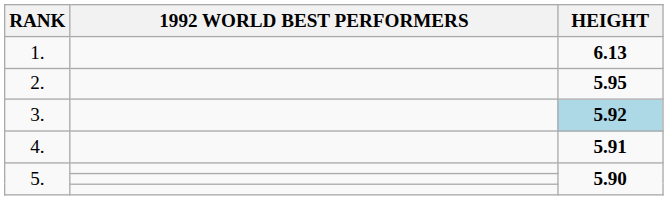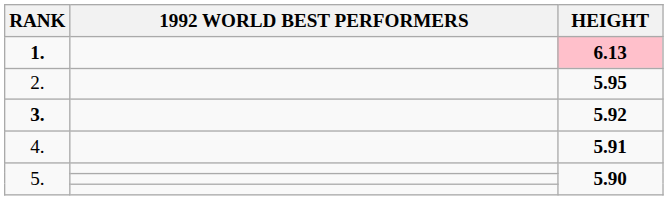(37, 52) normal -> (37, 52) bold
(610, 52) no background -> (610, 52) pink background
(37, 115) normal -> (37, 115) bold
(610, 115) lightblue background -> (610, 115) no background
